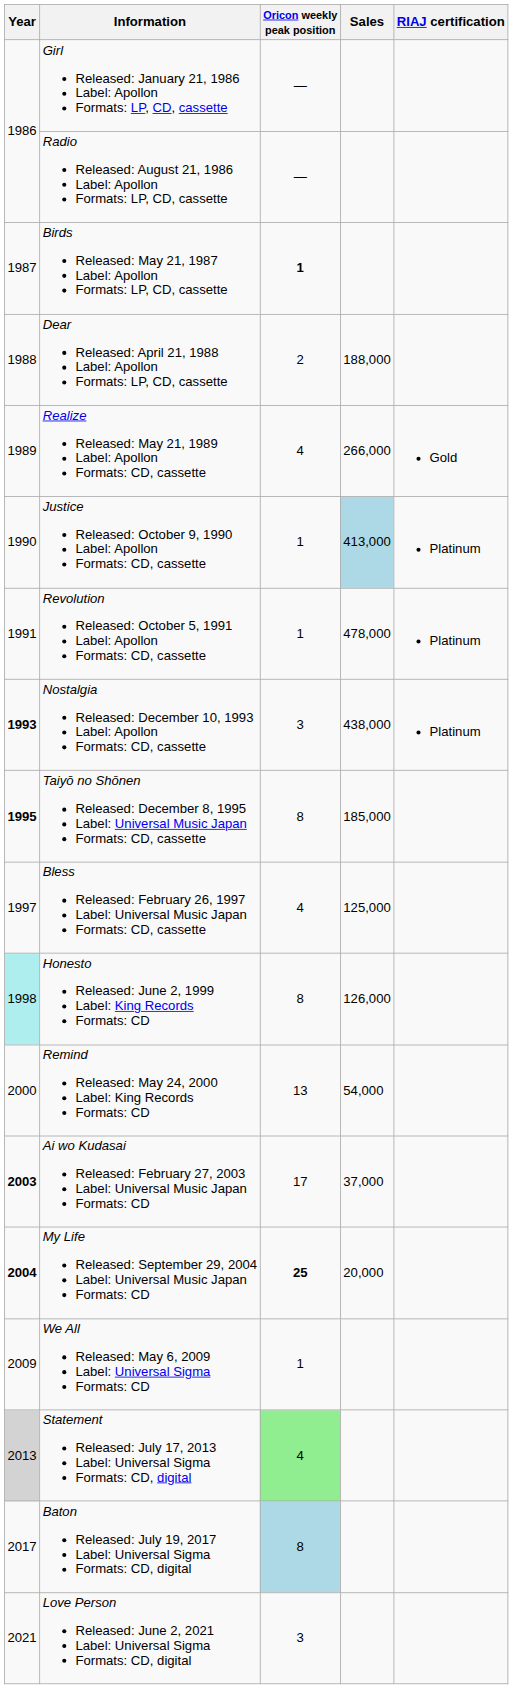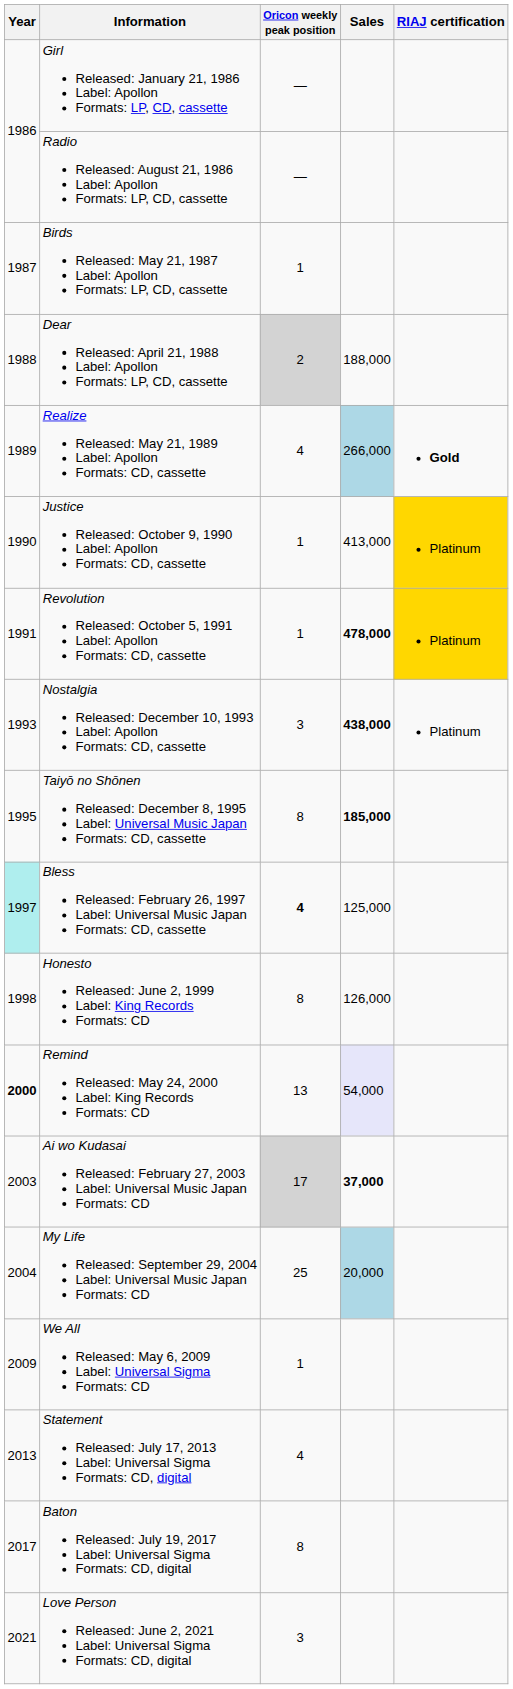(300, 268) bold -> (300, 268) normal
(300, 359) no background -> (300, 359) lightgrey background
(367, 451) no background -> (367, 451) lightblue background
(451, 458) normal -> (451, 458) bold
(367, 542) lightblue background -> (367, 542) no background
(451, 550) no background -> (451, 550) gold background
(367, 633) normal -> (367, 633) bold
(451, 641) no background -> (451, 641) gold background
(22, 725) bold -> (22, 725) normal
(367, 725) normal -> (367, 725) bold
(22, 816) bold -> (22, 816) normal
(367, 816) normal -> (367, 816) bold
(22, 907) no background -> (22, 907) paleturquoise background
(300, 907) normal -> (300, 907) bold
(22, 999) paleturquoise background -> (22, 999) no background
(22, 1090) normal -> (22, 1090) bold
(363, 1090) no background -> (363, 1090) lavender background
(22, 1181) bold -> (22, 1181) normal
(300, 1181) no background -> (300, 1181) lightgrey background
(363, 1181) normal -> (363, 1181) bold
(22, 1272) bold -> (22, 1272) normal
(300, 1272) bold -> (300, 1272) normal
(363, 1272) no background -> (363, 1272) lightblue background
(22, 1455) lightgrey background -> (22, 1455) no background
(300, 1455) lightgreen background -> (300, 1455) no background
(300, 1546) lightblue background -> (300, 1546) no background
